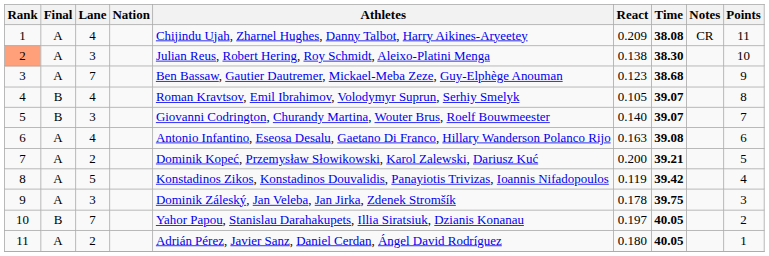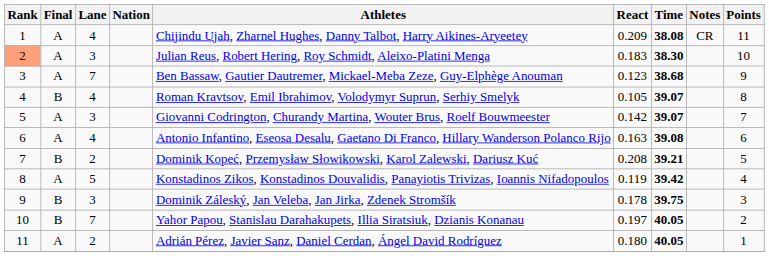(632, 55) 0.138 -> (632, 55) 0.183
(58, 117) B -> (58, 117) A
(632, 117) 0.140 -> (632, 117) 0.142
(58, 158) A -> (58, 158) B
(632, 158) 0.200 -> (632, 158) 0.208
(58, 199) A -> (58, 199) B
